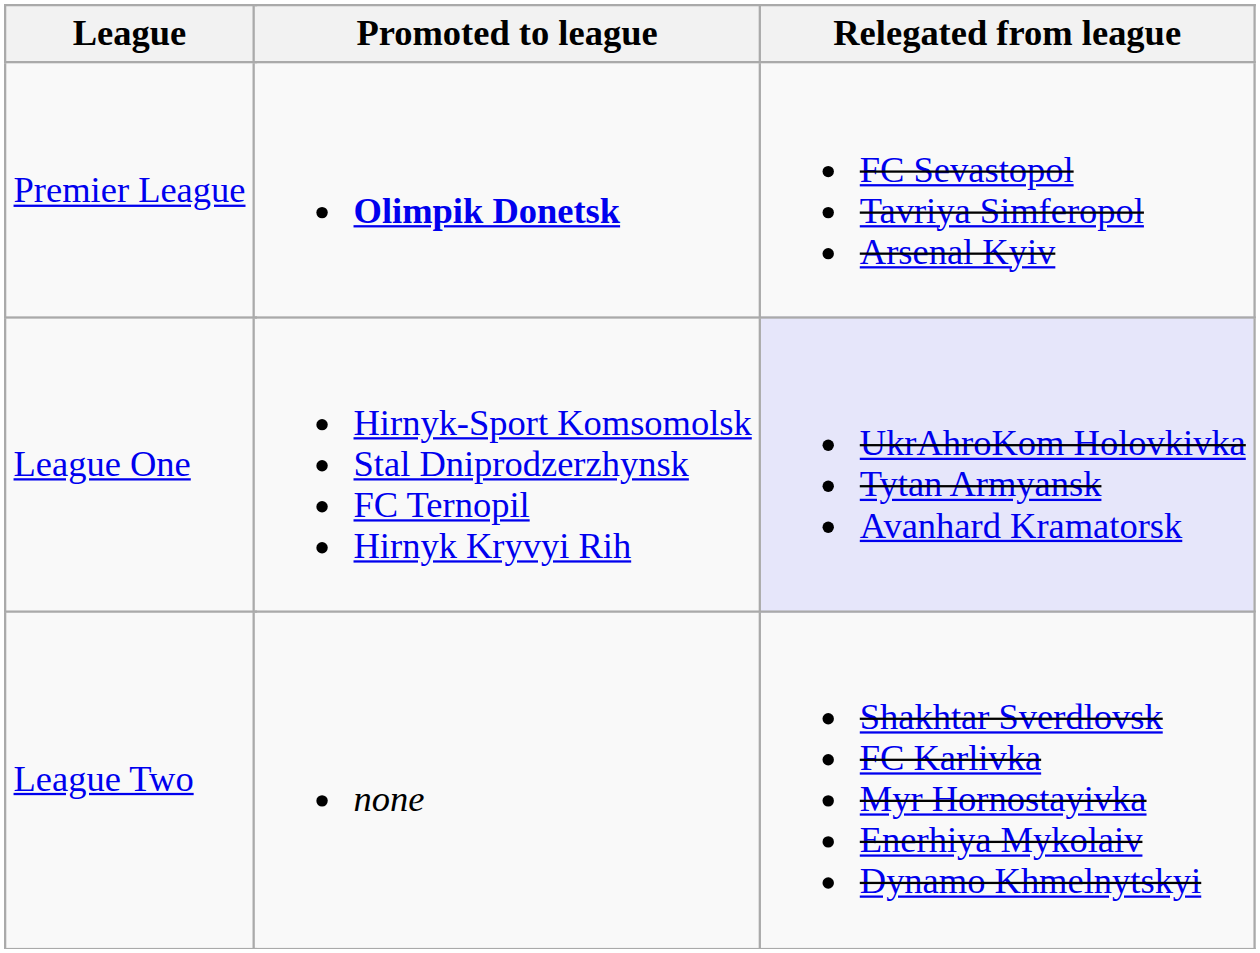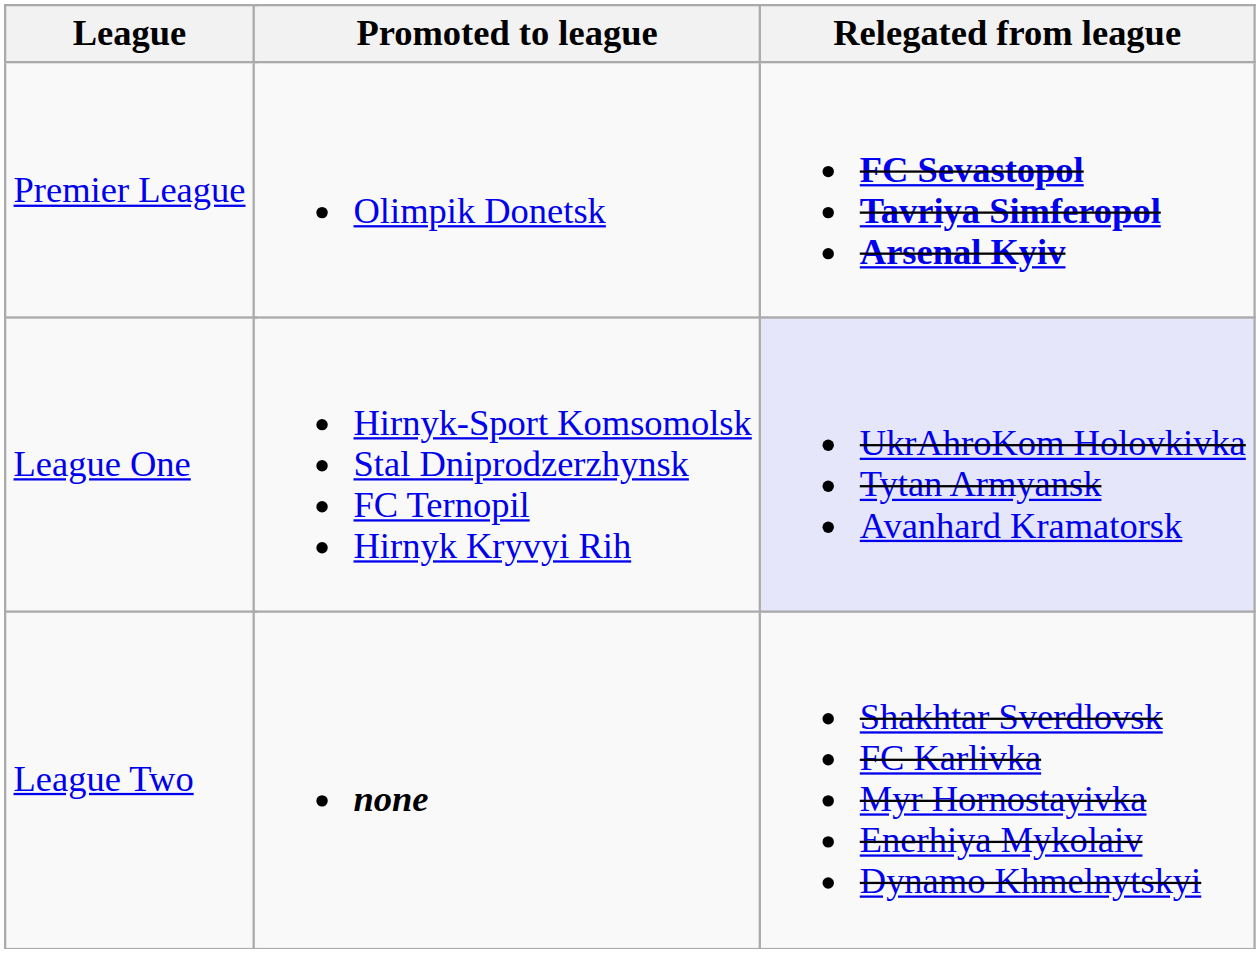(507, 210) bold -> (507, 210) normal
(1007, 210) normal -> (1007, 210) bold
(507, 800) normal -> (507, 800) bold
